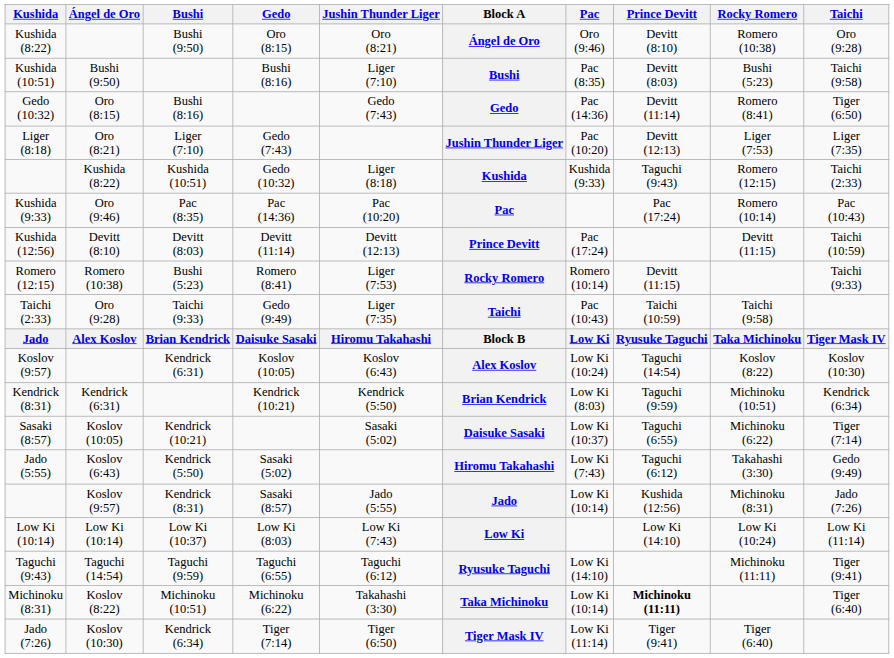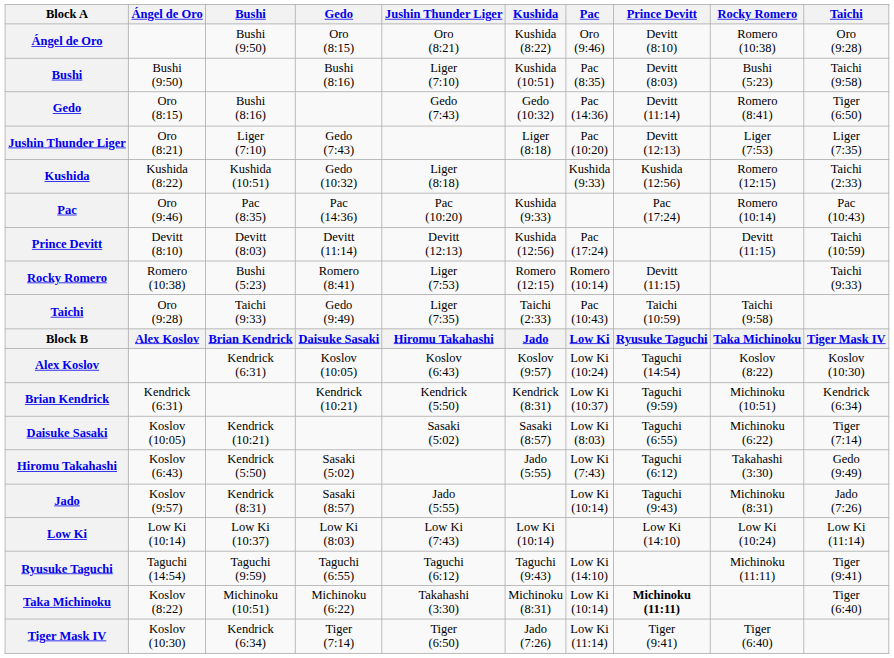columns swapped: (504, 14) <-> (36, 14)
(662, 176) Taguchi (9:43) -> (662, 176) Kushida (12:56)
(590, 399) Low Ki (8:03) -> (590, 399) Low Ki (10:37)
(590, 433) Low Ki (10:37) -> (590, 433) Low Ki (8:03)
(662, 500) Kushida (12:56) -> (662, 500) Taguchi (9:43)
